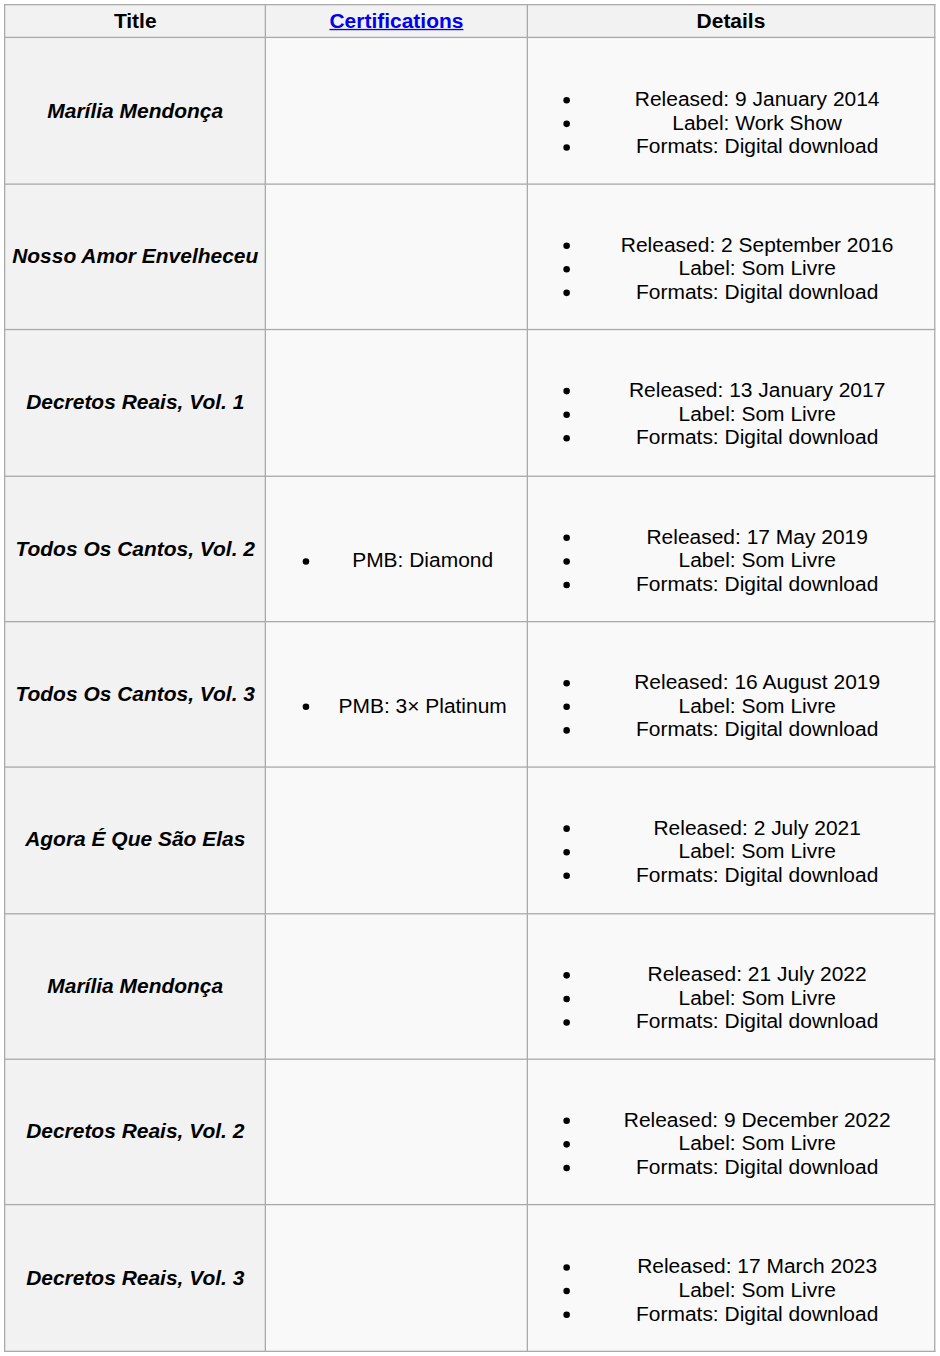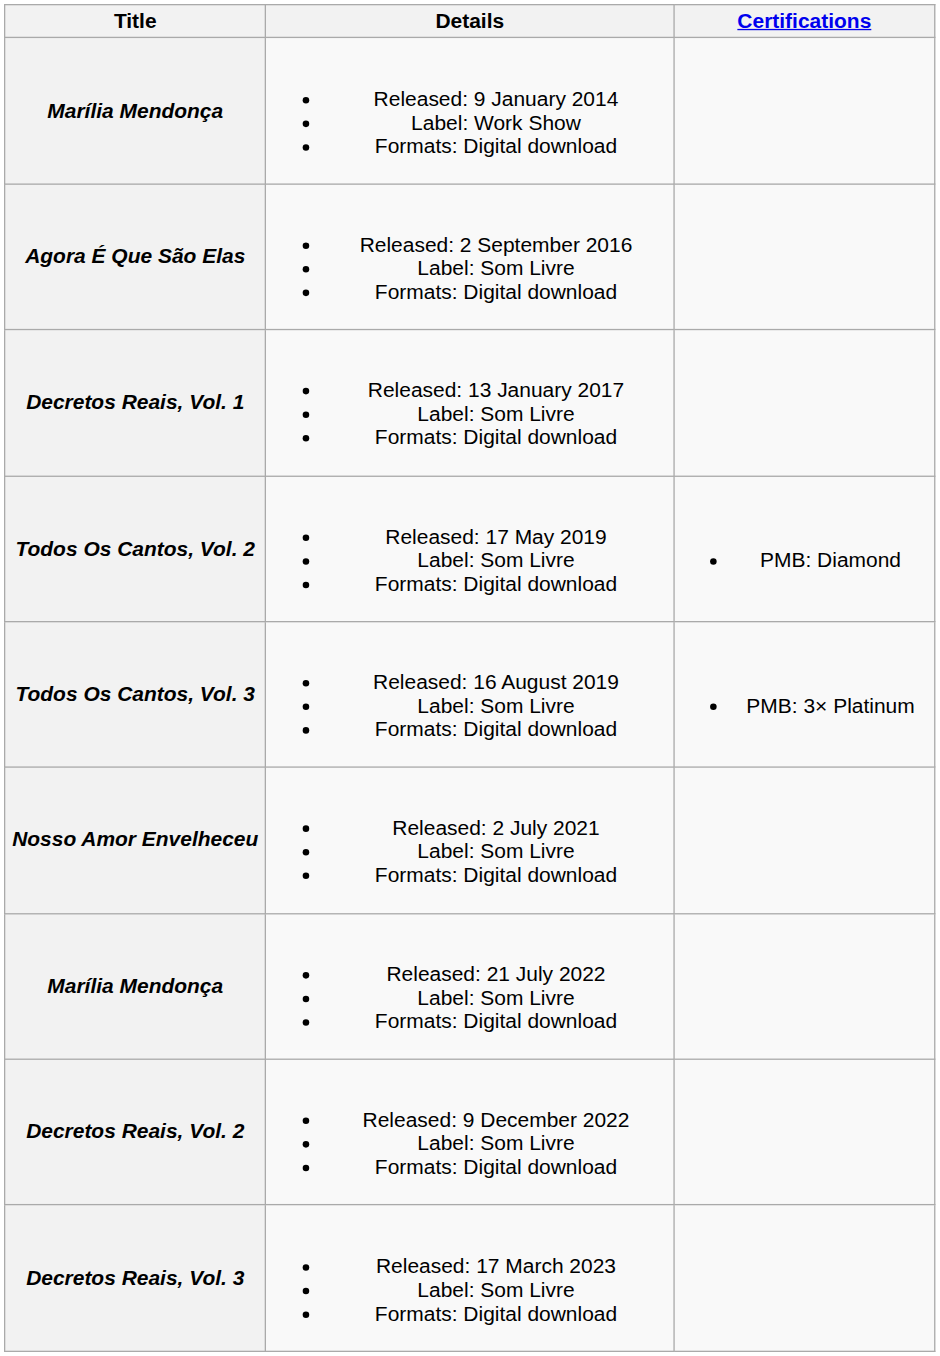columns swapped: (731, 21) <-> (396, 21)
(135, 256) Nosso Amor Envelheceu -> (135, 256) Agora É Que São Elas
(135, 840) Agora É Que São Elas -> (135, 840) Nosso Amor Envelheceu
